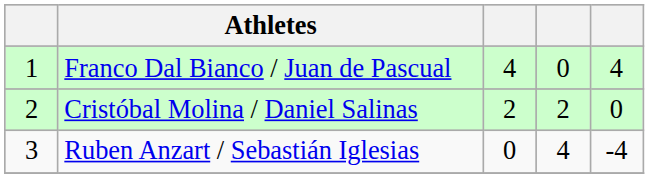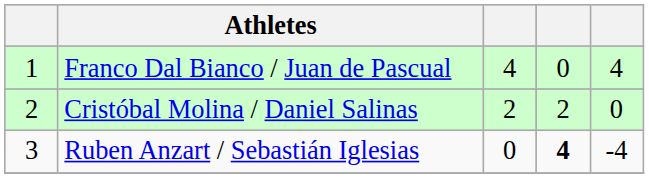(563, 151) normal -> (563, 151) bold
